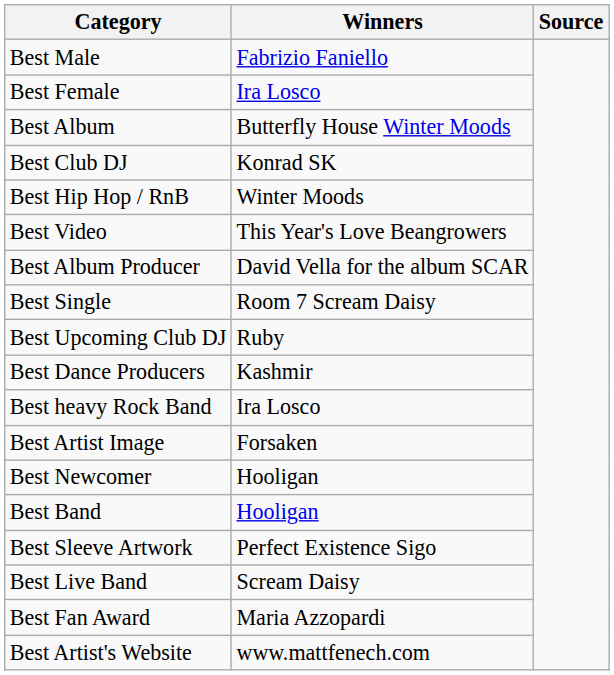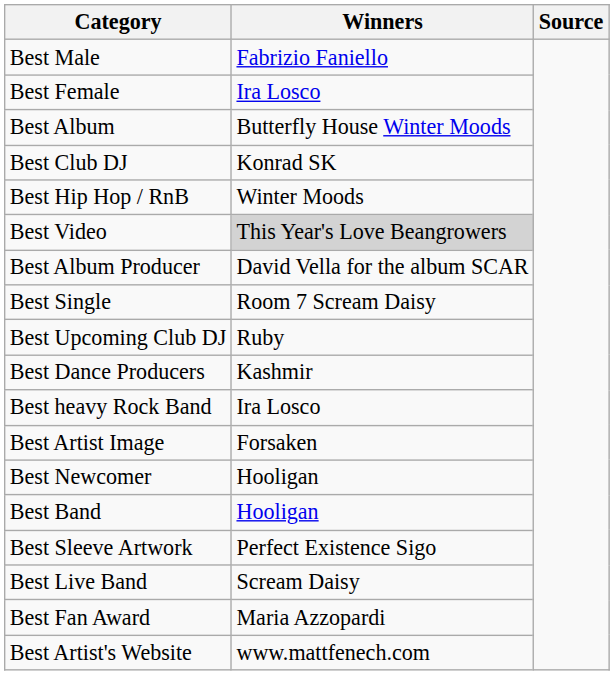(372, 232) no background -> (372, 232) lightgrey background
